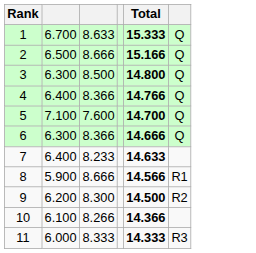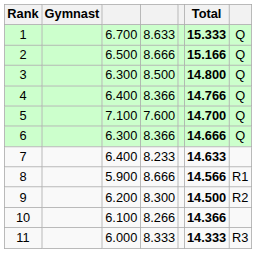+ column: (72, 14)
